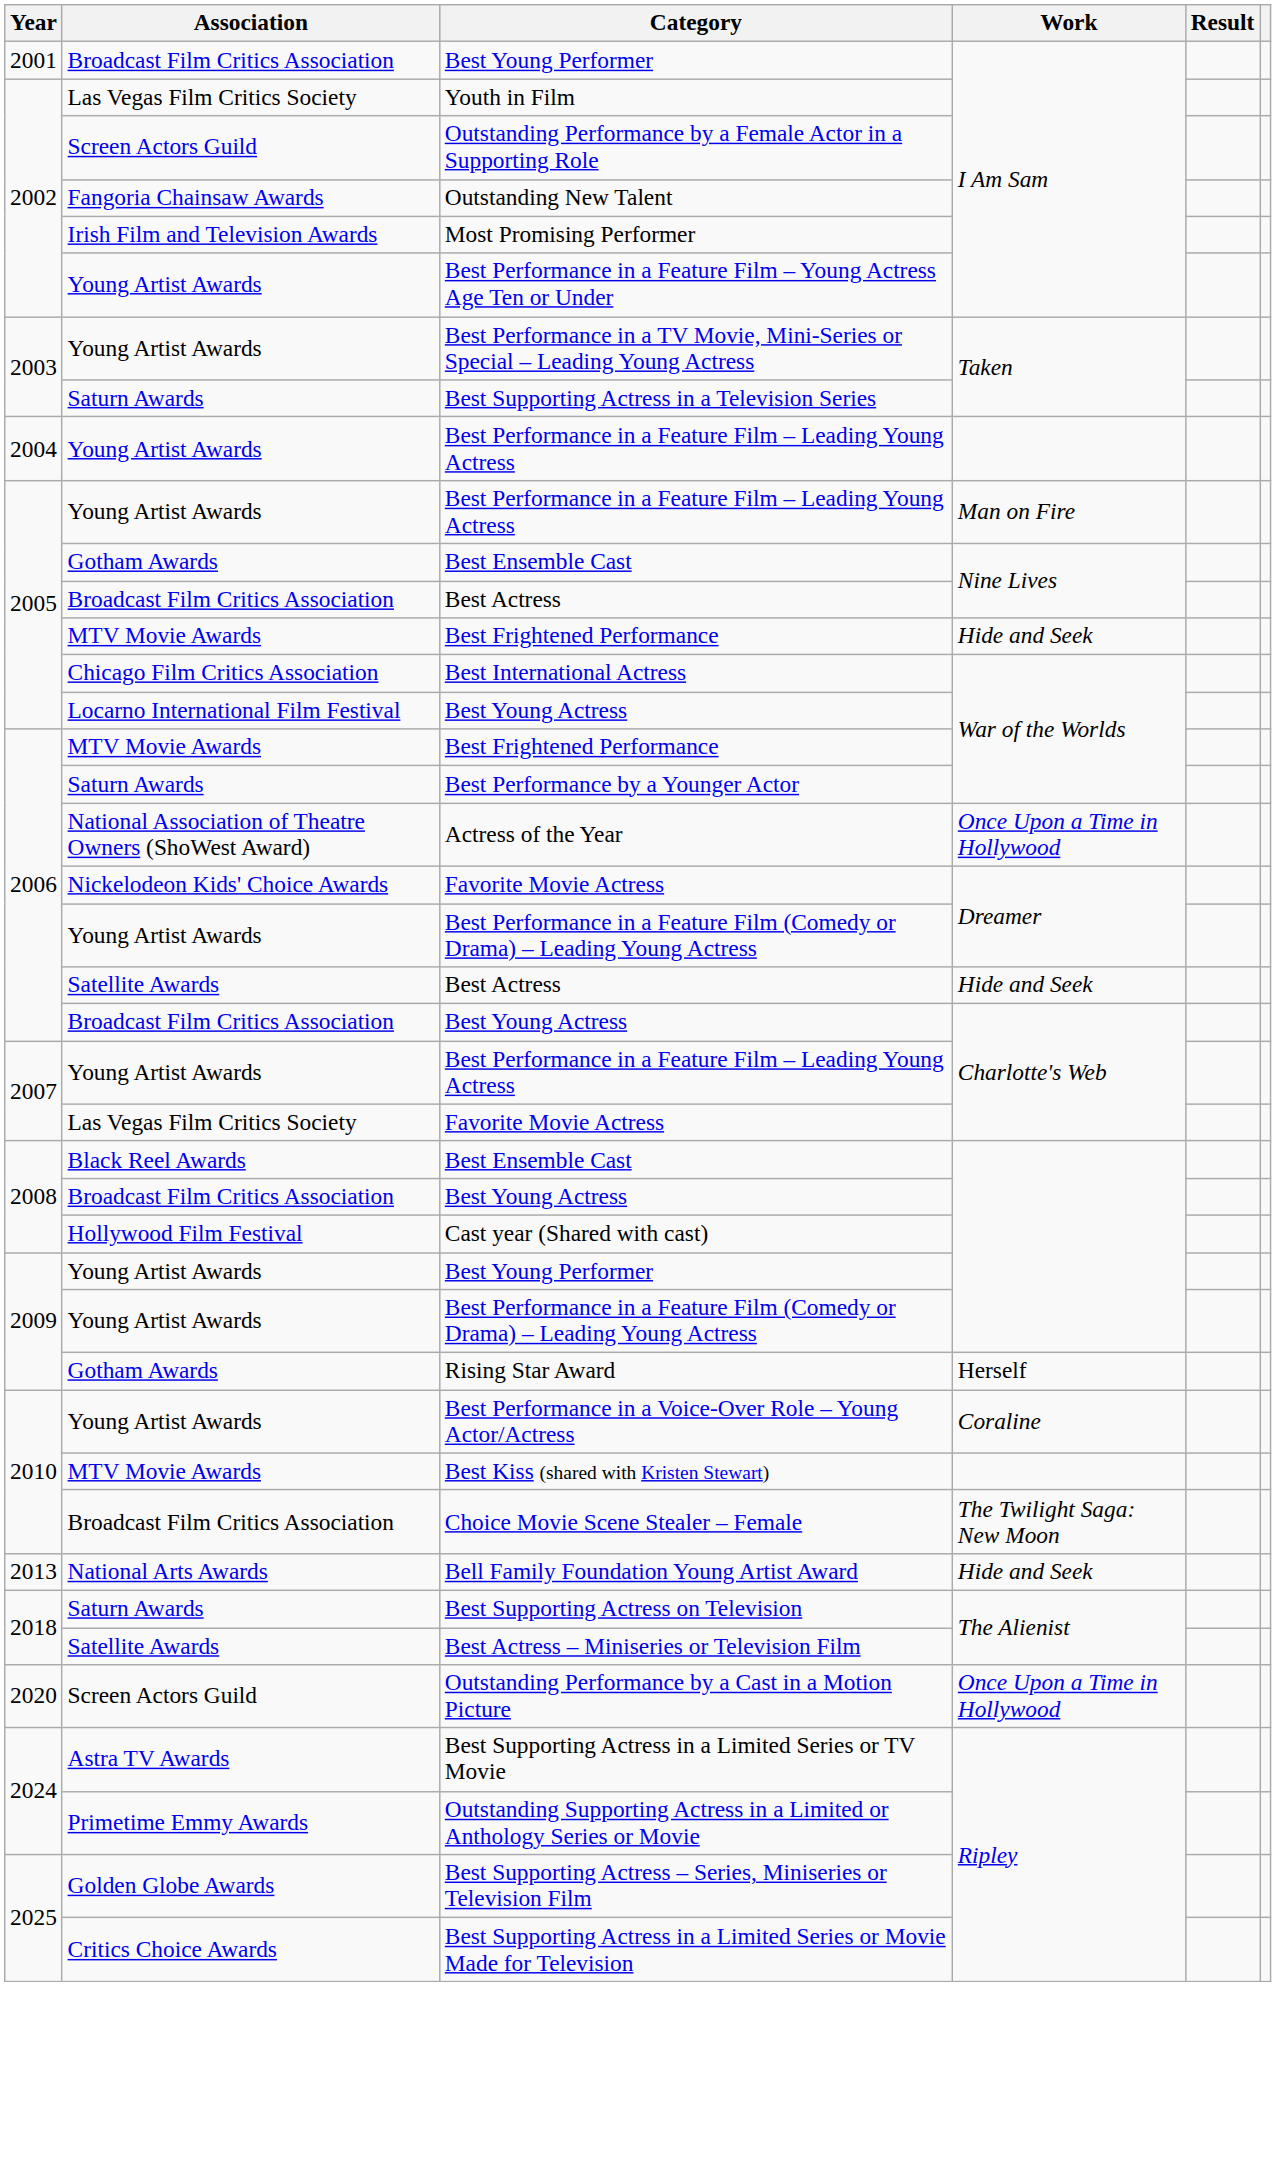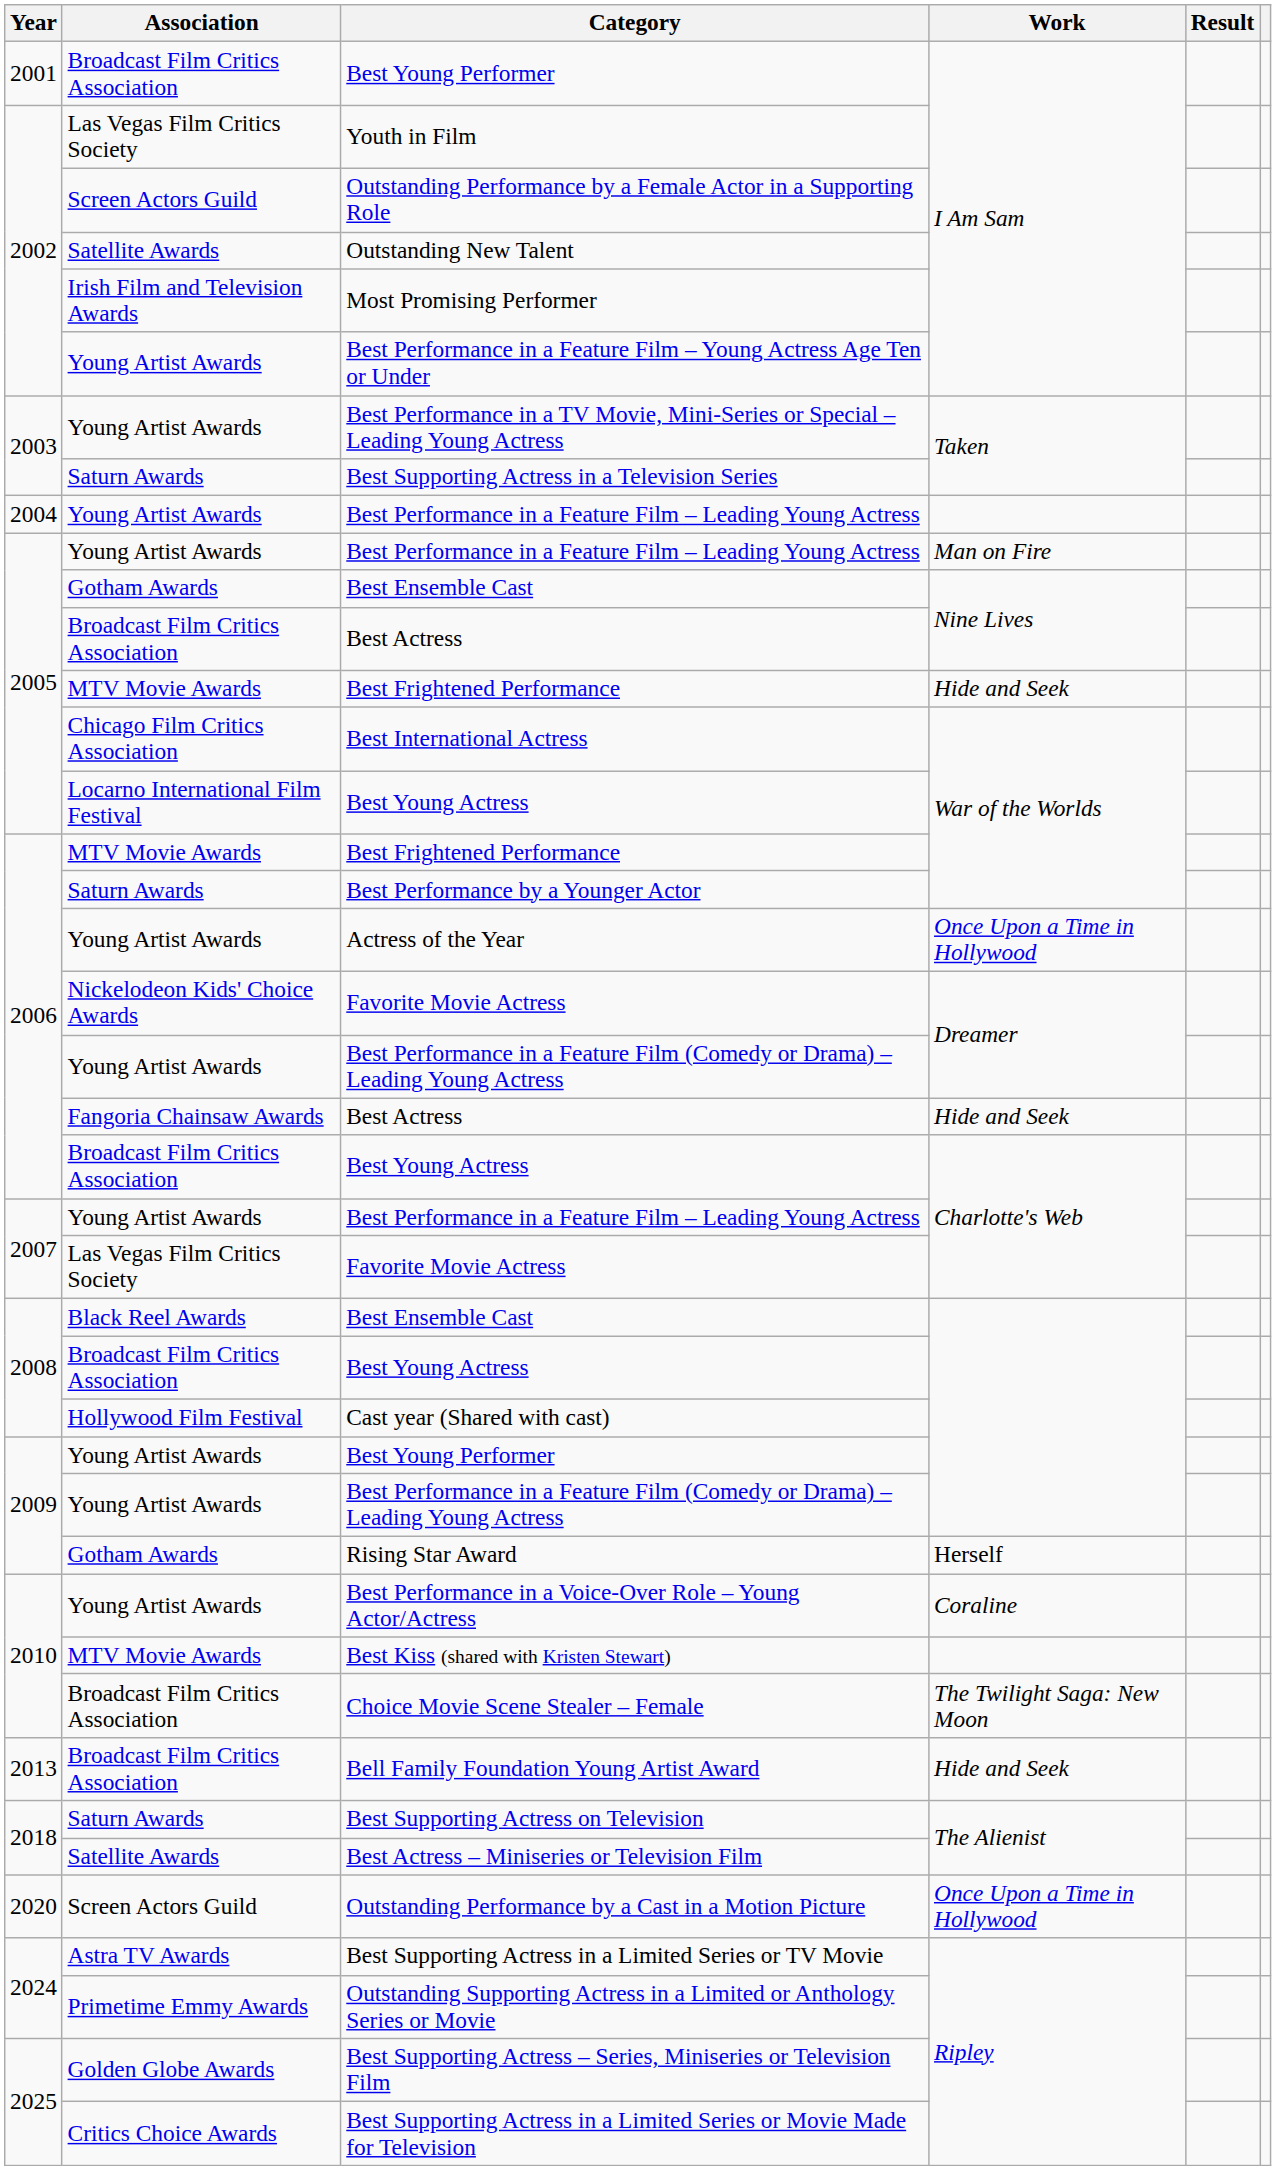(196, 197) Fangoria Chainsaw Awards -> (143, 250) Satellite Awards
(216, 834) National Association of Theatre Owners (ShoWest Award) -> (165, 939) Young Artist Awards
(143, 984) Satellite Awards -> (196, 1116) Fangoria Chainsaw Awards
(168, 1571) National Arts Awards -> (173, 1768) Broadcast Film Critics Association
